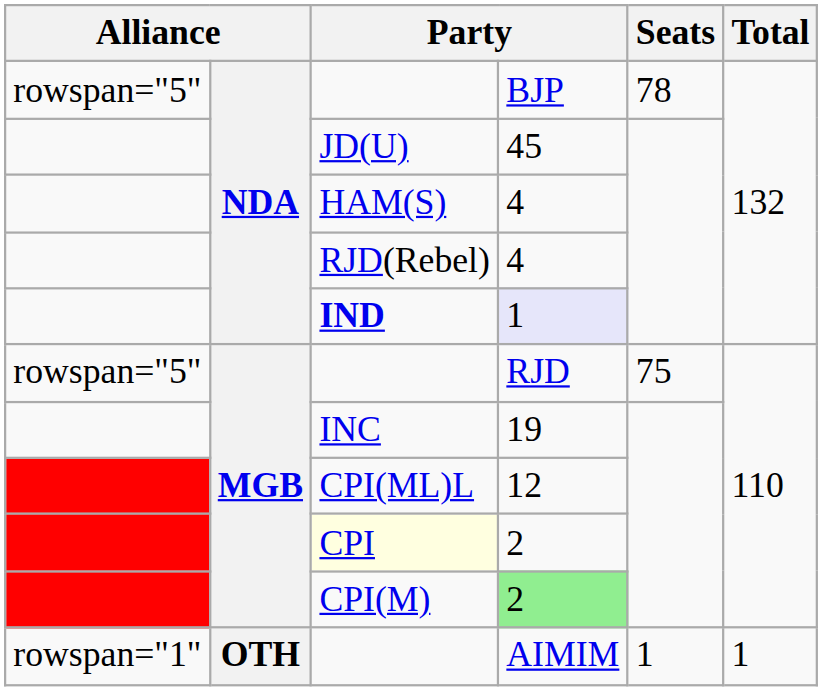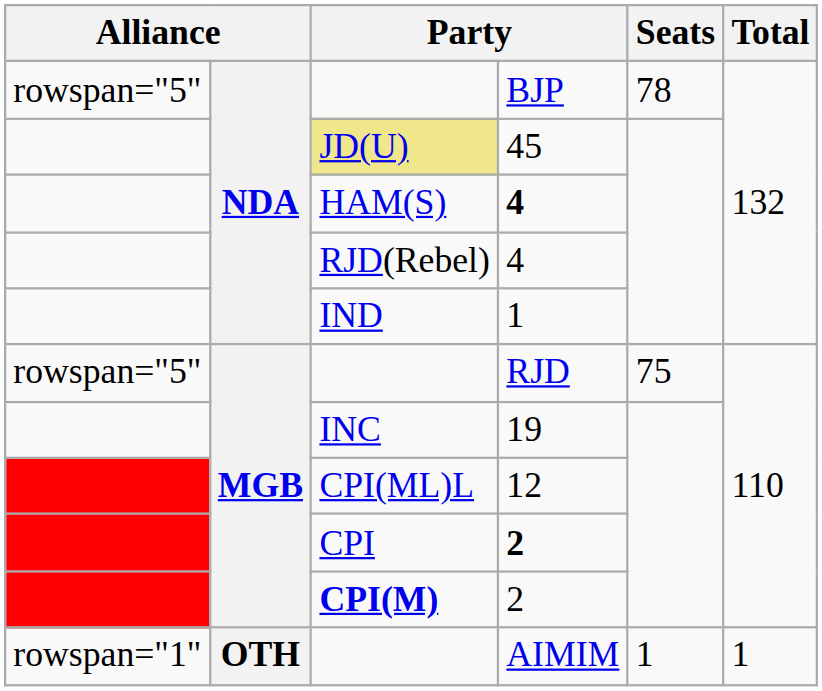(364, 145) no background -> (364, 145) khaki background
(515, 202) normal -> (515, 202) bold
(352, 315) bold -> (351, 315) normal
(515, 315) lavender background -> (515, 315) no background
(347, 542) lightyellow background -> (347, 542) no background
(515, 542) normal -> (515, 542) bold
(375, 598) normal -> (379, 598) bold
(515, 598) lightgreen background -> (515, 598) no background
